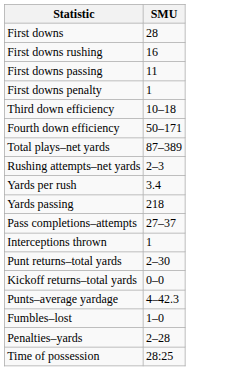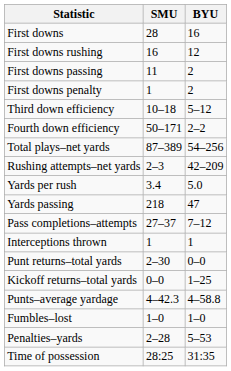+ column: (206, 14)
